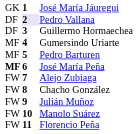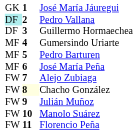(11, 19) no background -> (11, 19) paleturquoise background
(25, 19) lavender background -> (25, 19) no background
(13, 66) bold -> (12, 66) normal
(25, 90) no background -> (25, 90) lightyellow background
